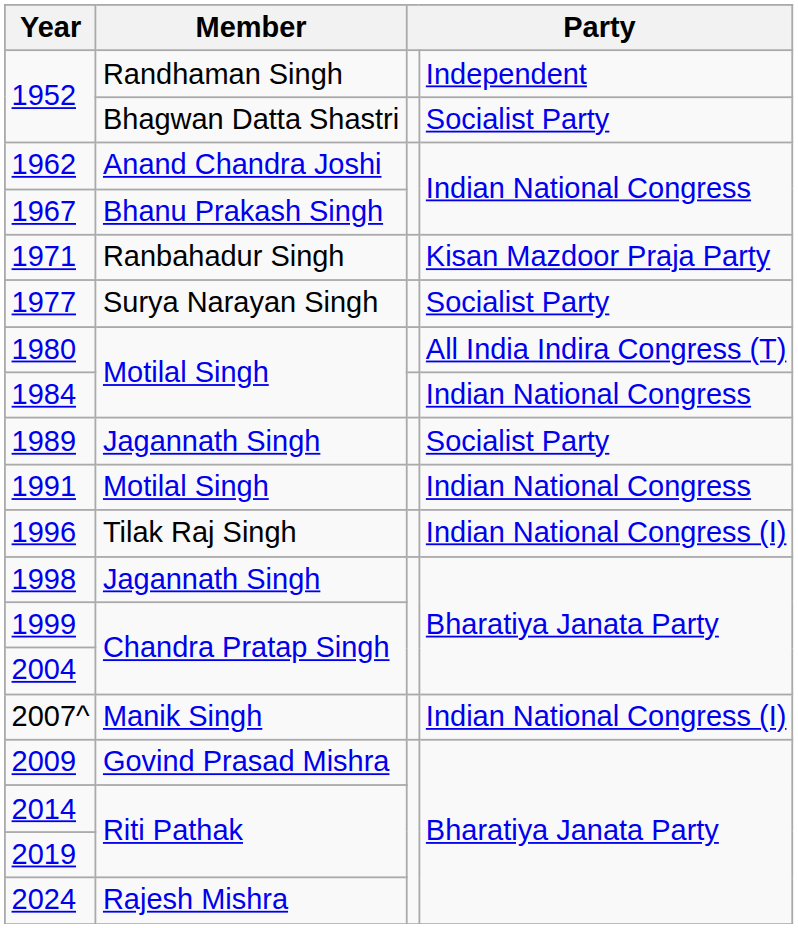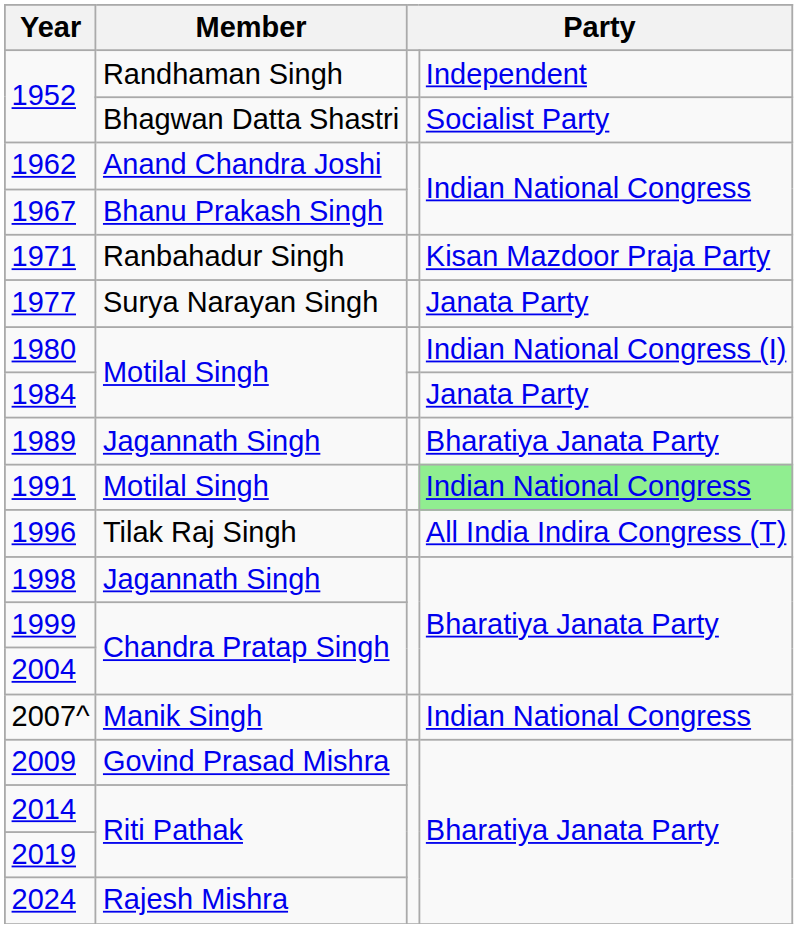(518, 303) Socialist Party -> (507, 303) Janata Party
(606, 348) All India Indira Congress (T) -> (606, 348) Indian National Congress (I)
(588, 394) Indian National Congress -> (507, 394) Janata Party
(518, 440) Socialist Party -> (572, 440) Bharatiya Janata Party
(588, 486) no background -> (588, 486) lightgreen background
(606, 532) Indian National Congress (I) -> (606, 532) All India Indira Congress (T)
(606, 716) Indian National Congress (I) -> (588, 716) Indian National Congress
